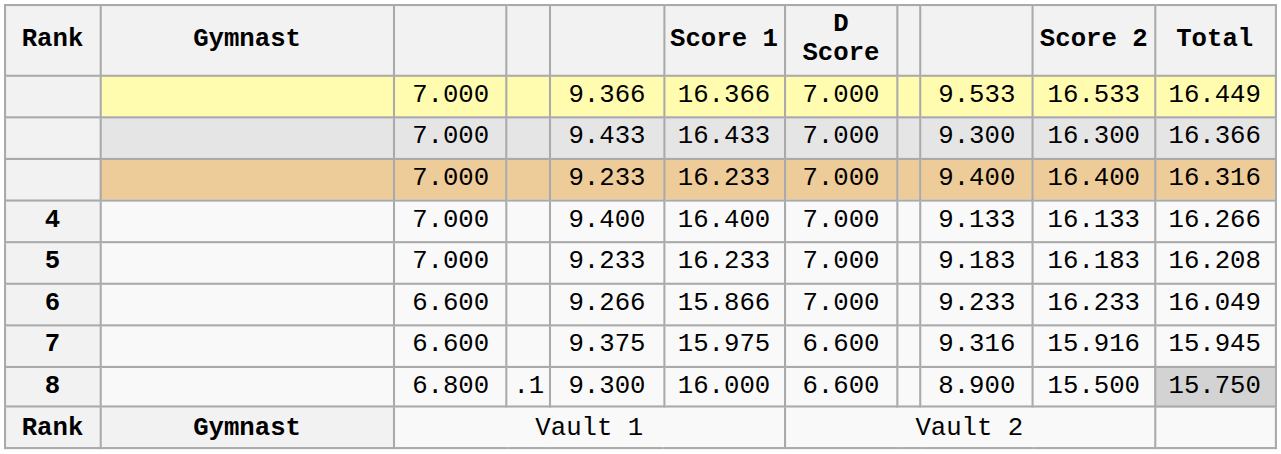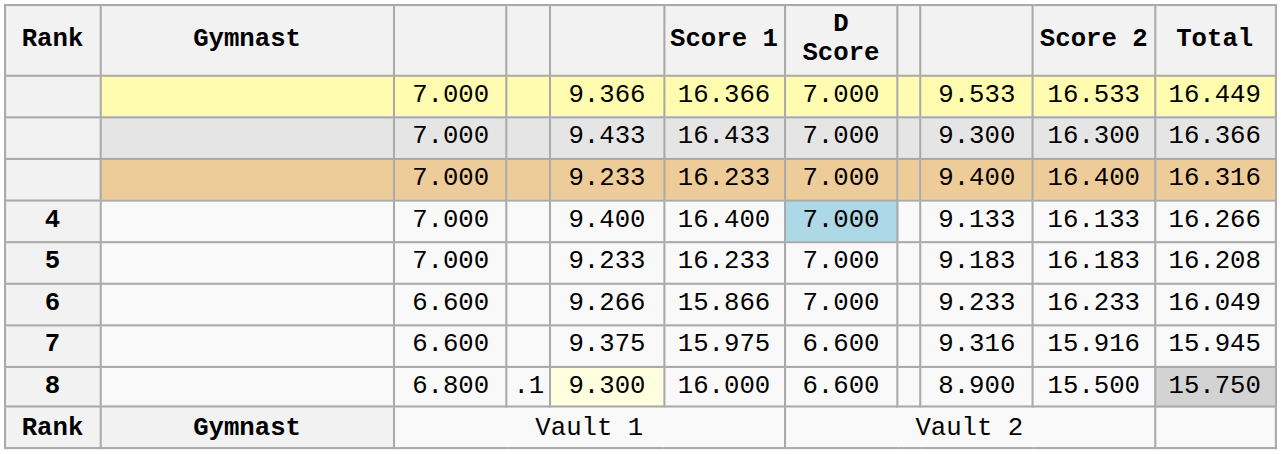(841, 221) no background -> (841, 221) lightblue background
(607, 387) no background -> (607, 387) lightyellow background
